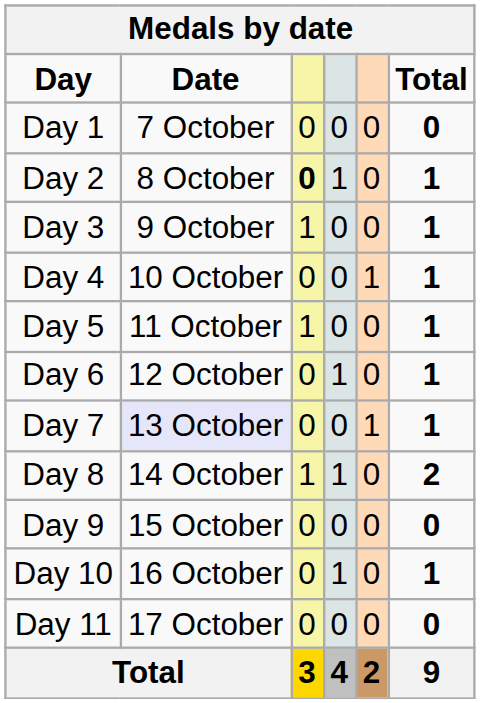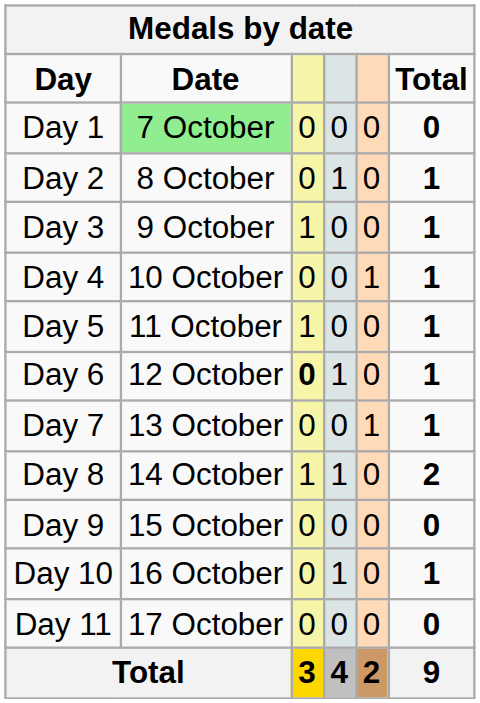(206, 128) no background -> (206, 128) lightgreen background
(307, 178) bold -> (307, 178) normal
(307, 376) normal -> (307, 376) bold
(206, 425) lavender background -> (206, 425) no background
